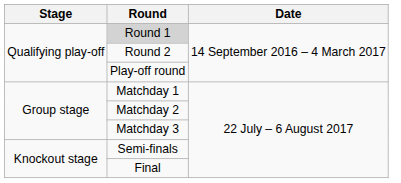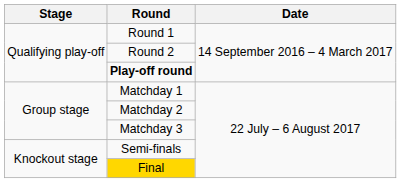(148, 33) lightgrey background -> (151, 33) no background
(148, 71) normal -> (151, 71) bold
(148, 168) no background -> (151, 168) gold background
